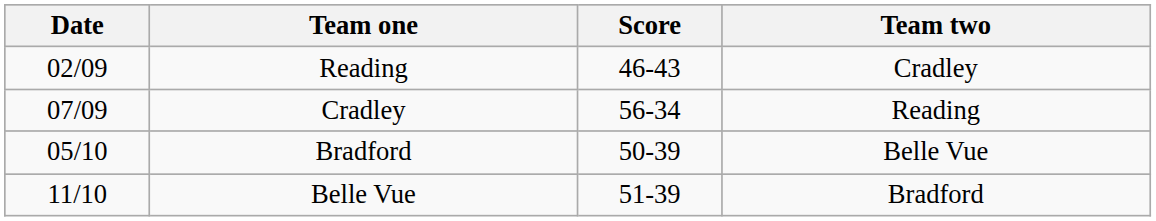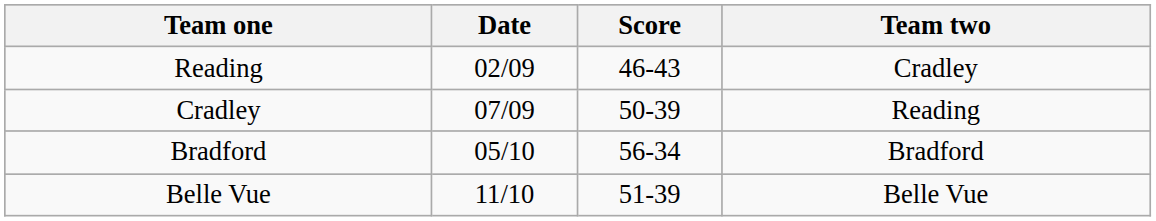columns swapped: (77, 25) <-> (363, 25)
(650, 109) 56-34 -> (650, 109) 50-39
(650, 151) 50-39 -> (650, 151) 56-34
(936, 151) Belle Vue -> (936, 151) Bradford
(936, 194) Bradford -> (936, 194) Belle Vue
